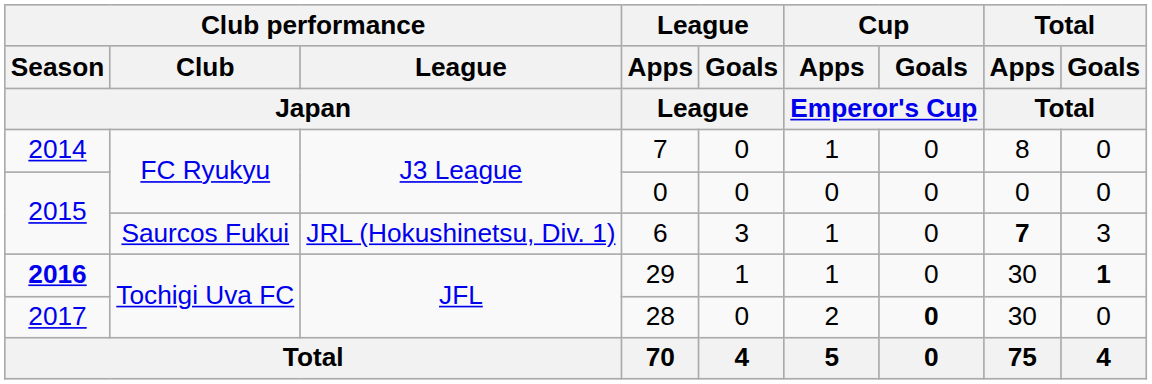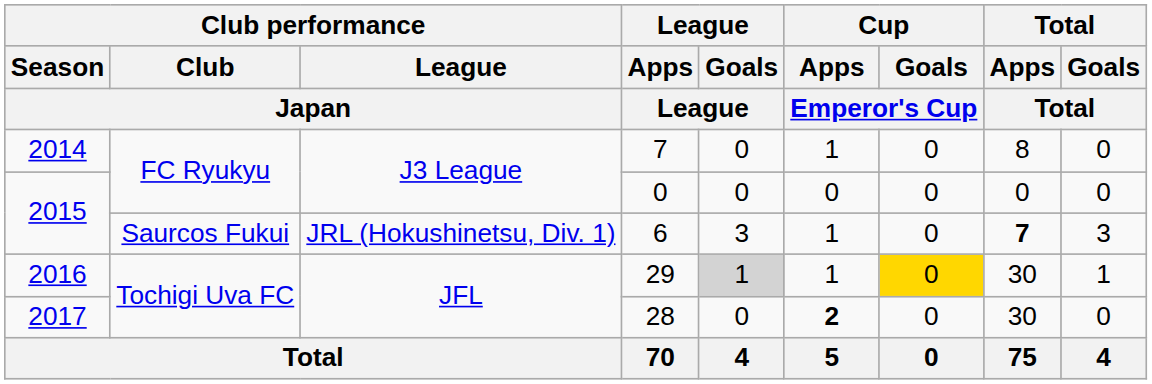(58, 274) bold -> (58, 274) normal
(742, 274) no background -> (742, 274) lightgrey background
(931, 274) no background -> (931, 274) gold background
(1104, 274) bold -> (1104, 274) normal
(832, 316) normal -> (832, 316) bold
(931, 316) bold -> (931, 316) normal
